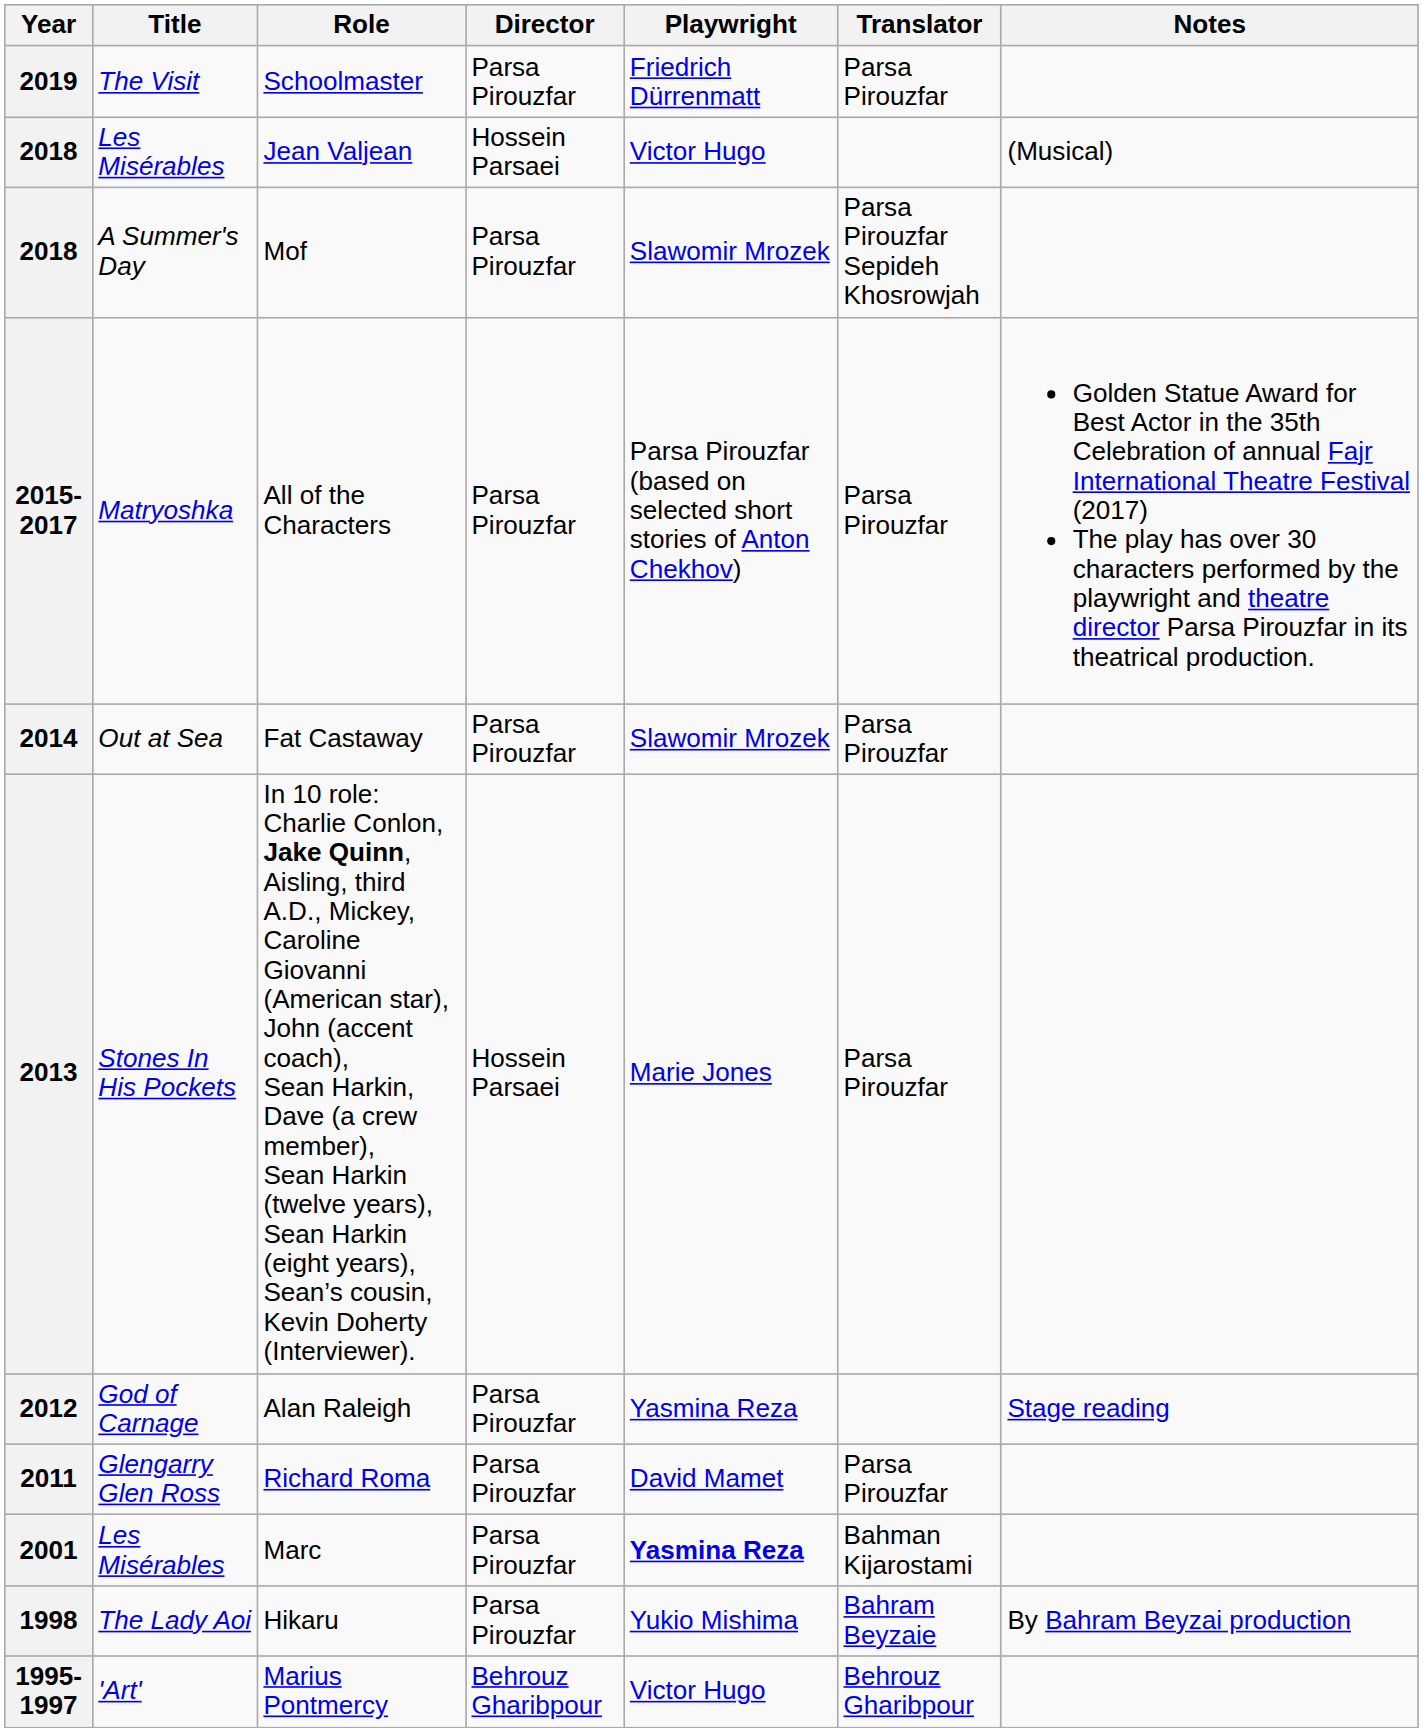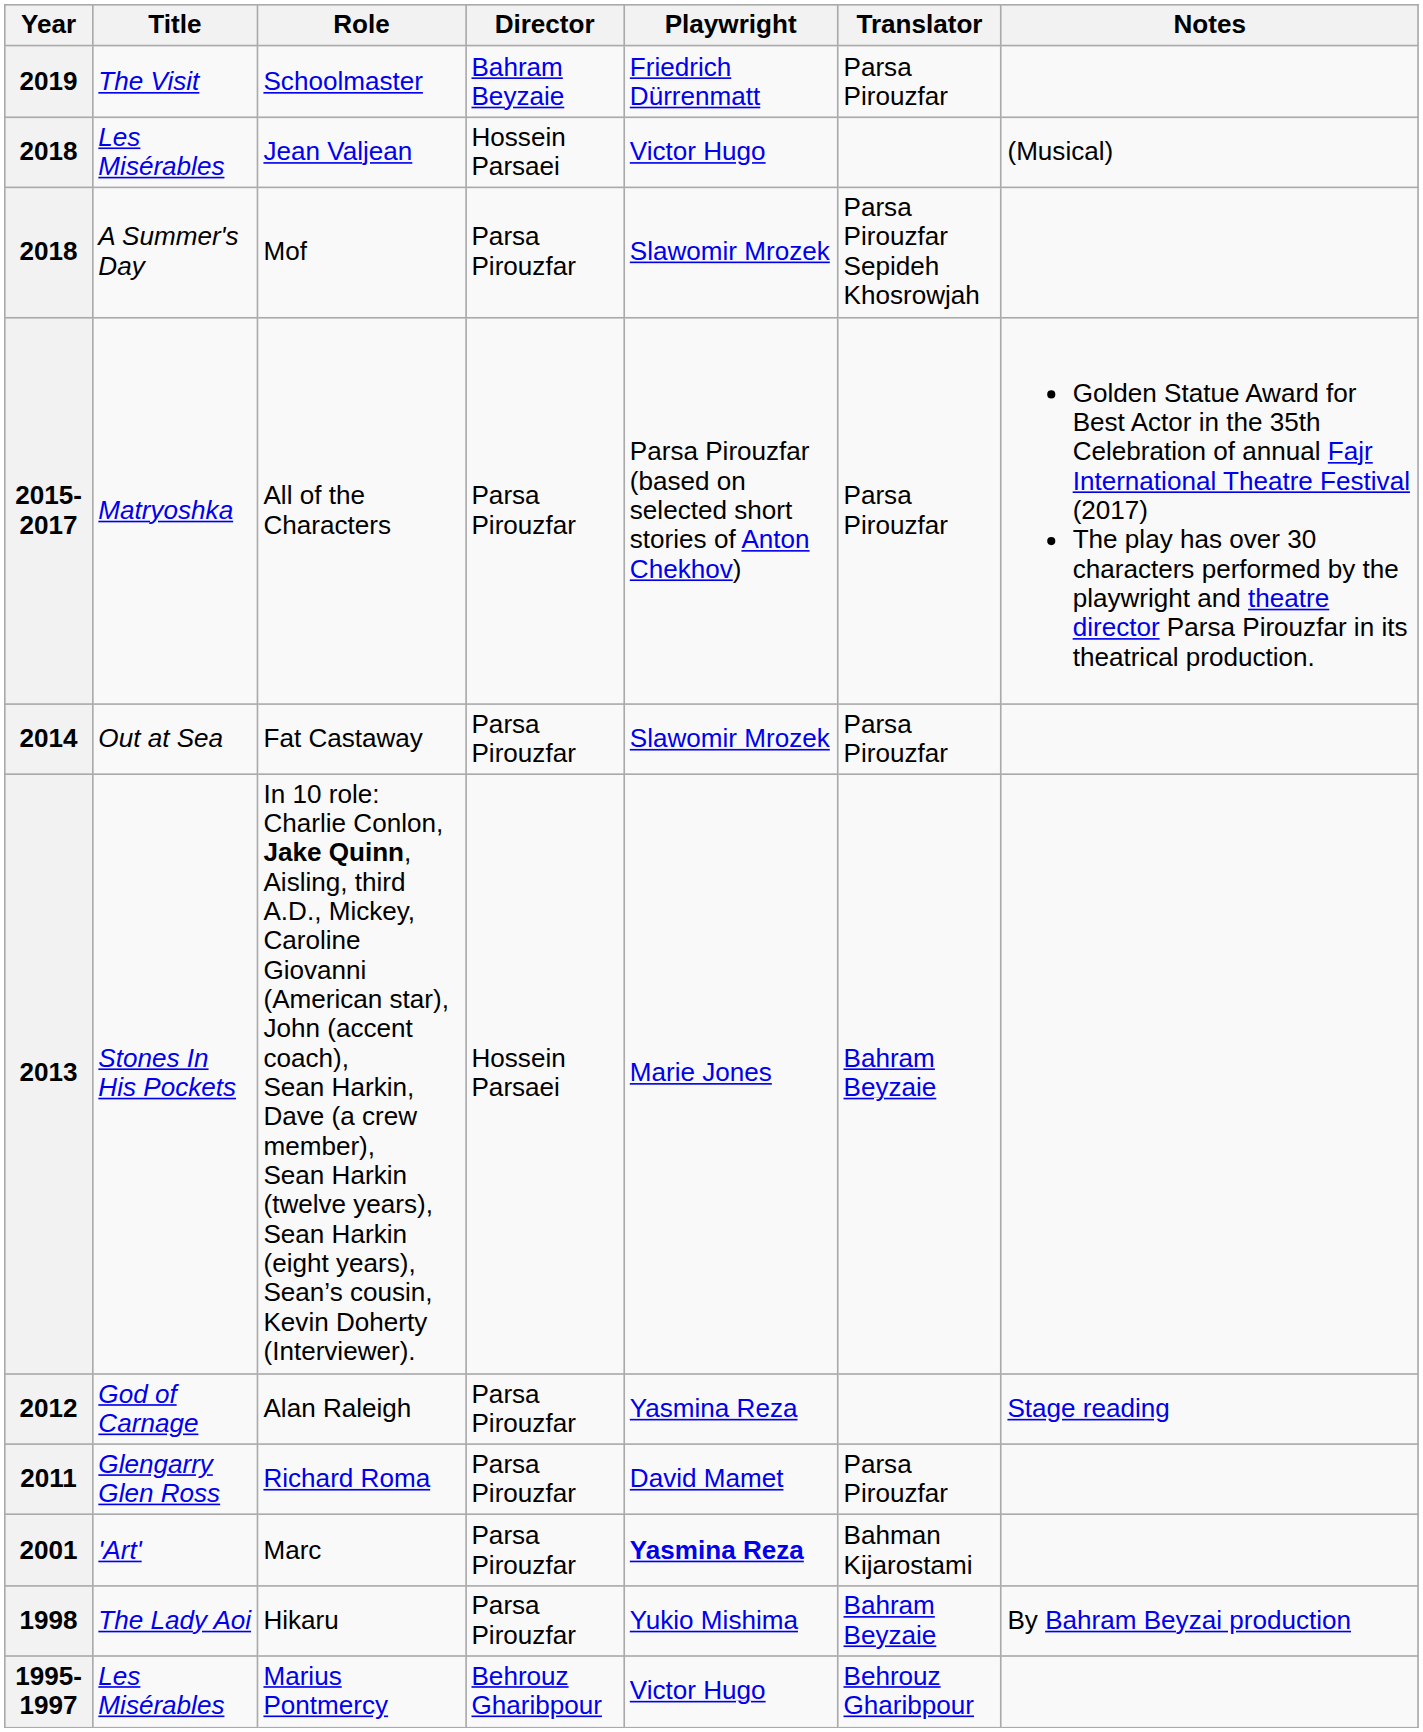(524, 81) Parsa Pirouzfar -> (518, 81) Bahram Beyzaie
(896, 1073) Parsa Pirouzfar -> (890, 1073) Bahram Beyzaie
(161, 1549) Les Misérables -> (120, 1549) 'Art'
(120, 1691) 'Art' -> (161, 1691) Les Misérables
